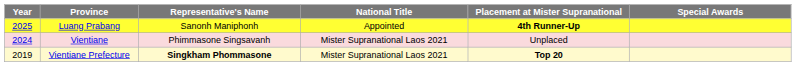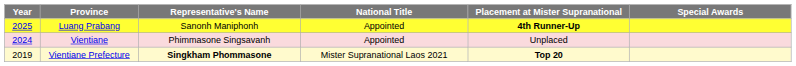(384, 40) Mister Supranational Laos 2021 -> (384, 40) Appointed
